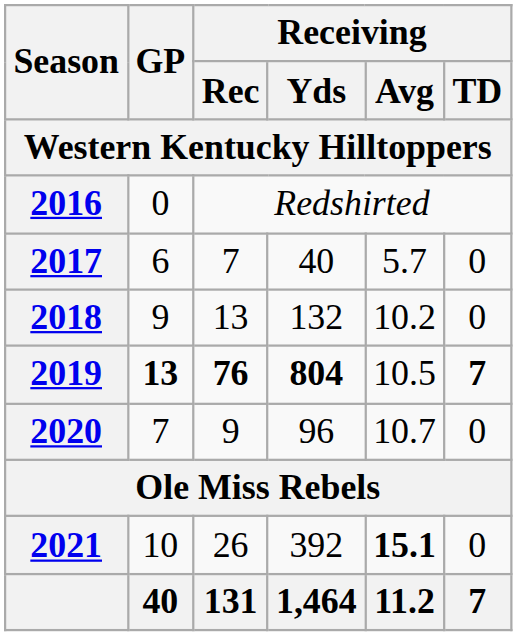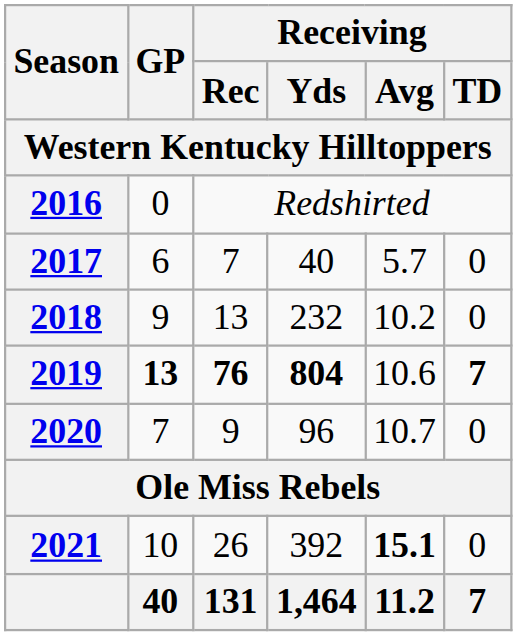(316, 317) 132 -> (316, 317) 232
(405, 373) 10.5 -> (405, 373) 10.6
